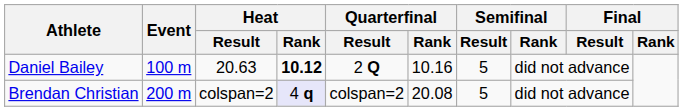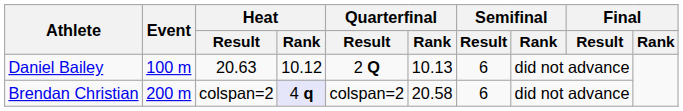(302, 68) bold -> (302, 68) normal
(432, 68) 10.16 -> (432, 68) 10.13
(484, 68) 5 -> (484, 68) 6
(432, 93) 20.08 -> (432, 93) 20.58
(484, 93) 5 -> (484, 93) 6
